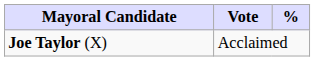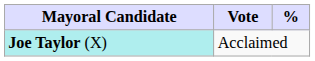(58, 42) no background -> (58, 42) paleturquoise background
